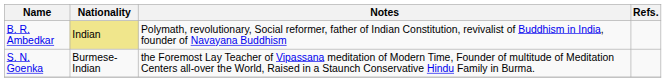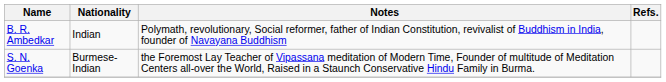(86, 35) khaki background -> (86, 35) no background
